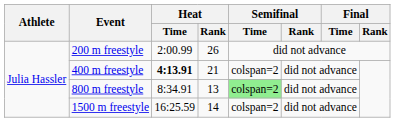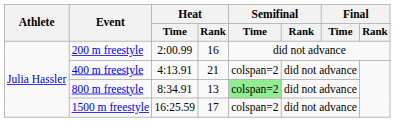(213, 51) 26 -> (213, 51) 16
(175, 70) bold -> (175, 70) normal
(213, 108) 14 -> (213, 108) 17
